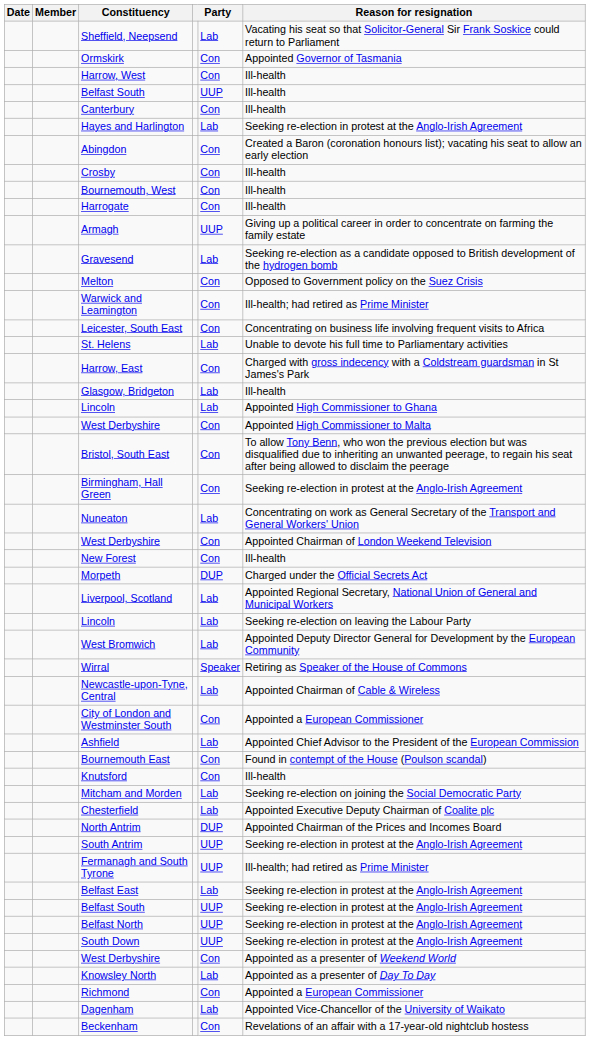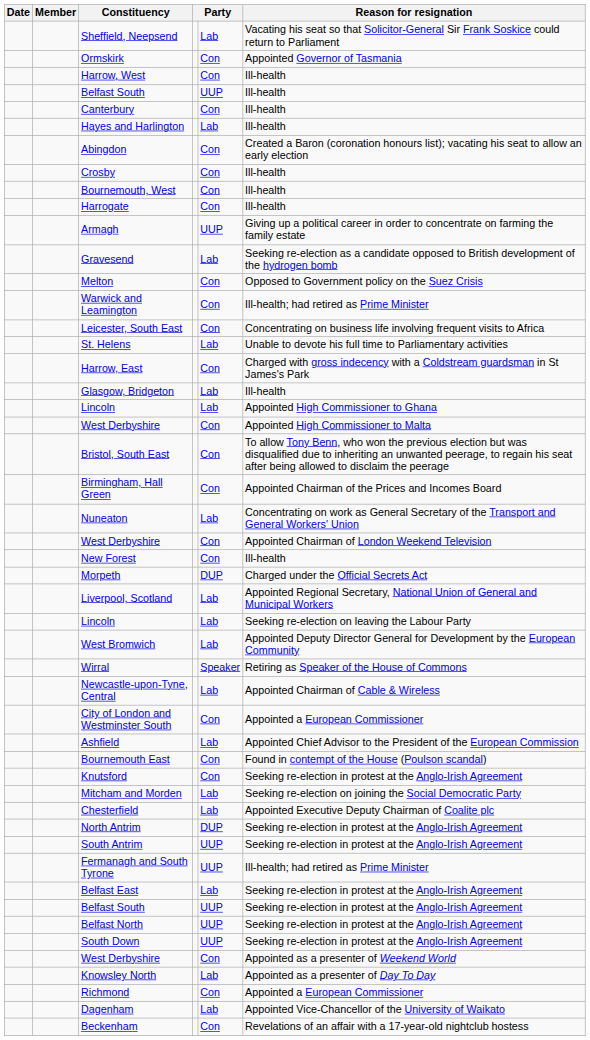(384, 127) Seeking re-election in protest at the Anglo-Irish Agreement -> (265, 127) Ill-health
(384, 489) Seeking re-election in protest at the Anglo-Irish Agreement -> (373, 489) Appointed Chairman of the Prices and Incomes Board
(265, 776) Ill-health -> (384, 776) Seeking re-election in protest at the Anglo-Irish Agreement
(373, 827) Appointed Chairman of the Prices and Incomes Board -> (384, 827) Seeking re-election in protest at the Anglo-Irish Agreement
